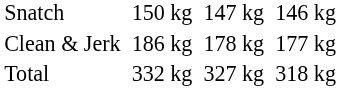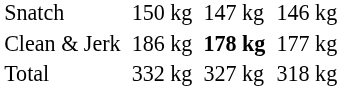(234, 43) normal -> (234, 43) bold
